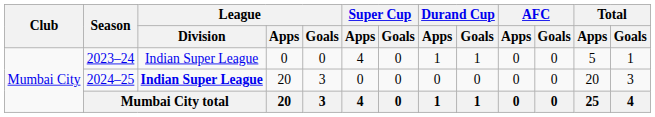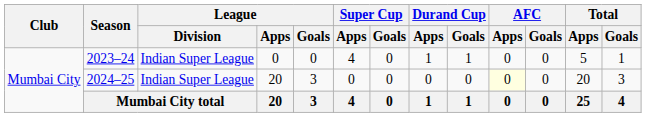(202, 79) bold -> (197, 79) normal
(516, 79) no background -> (507, 79) lightyellow background
